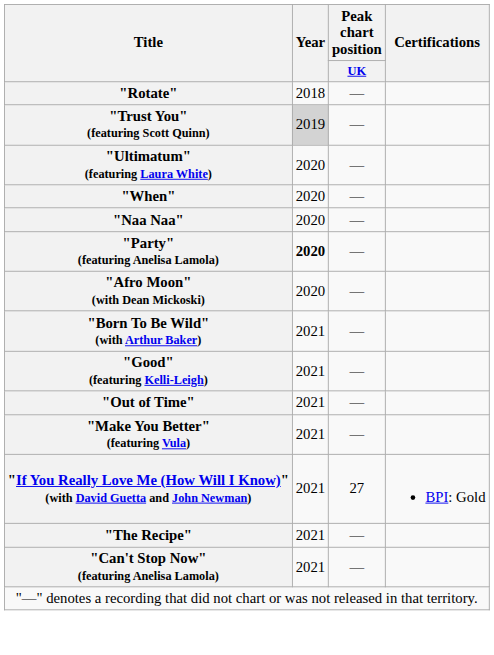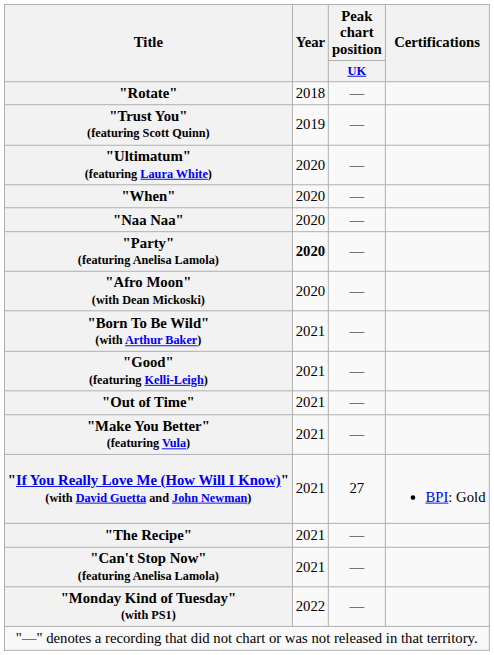(310, 124) lightgrey background -> (310, 124) no background
+ row: (148, 606)
